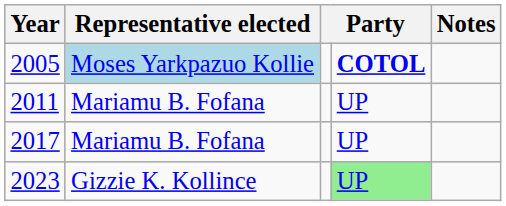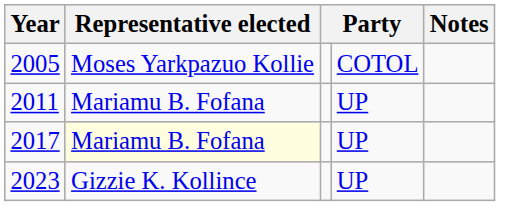(193, 63) lightblue background -> (193, 63) no background
(381, 63) bold -> (378, 63) normal
(168, 141) no background -> (168, 141) lightyellow background
(353, 180) lightgreen background -> (353, 180) no background
